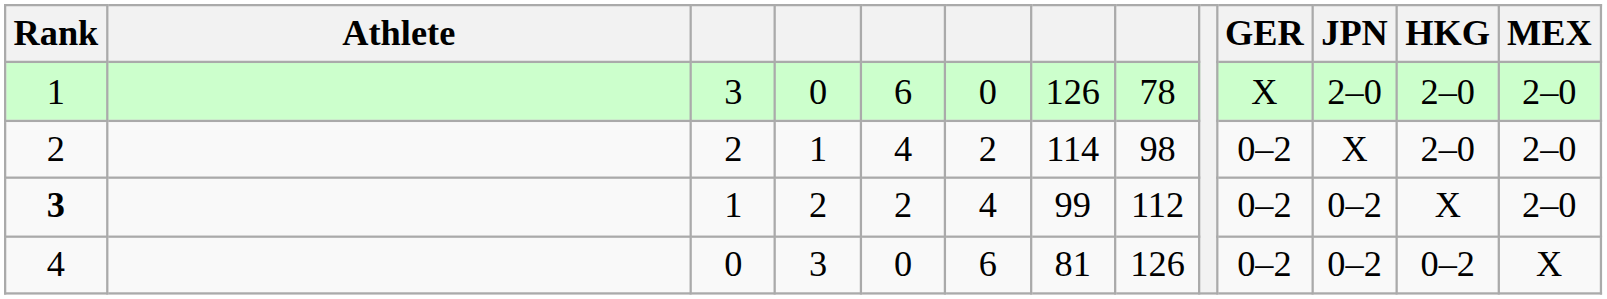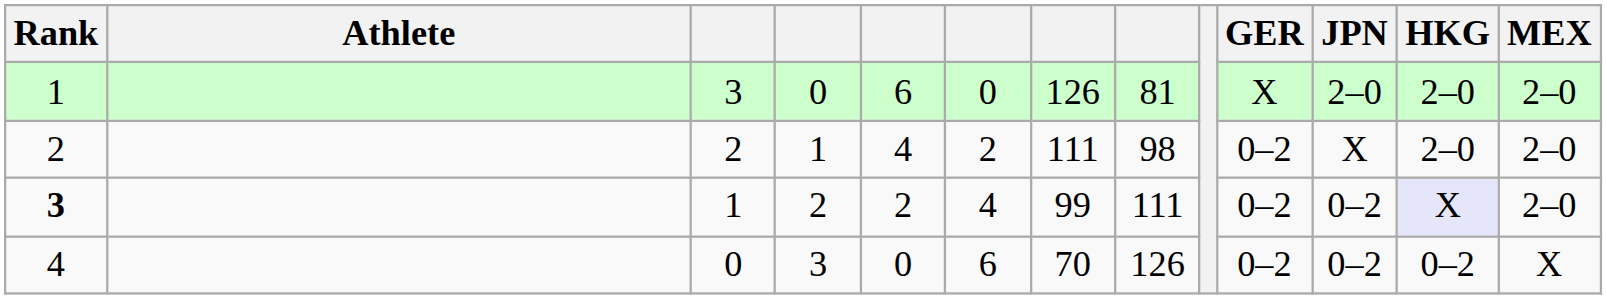(1158, 90) 78 -> (1158, 90) 81
(1073, 148) 114 -> (1073, 148) 111
(1158, 206) 112 -> (1158, 206) 111
(1448, 206) no background -> (1448, 206) lavender background
(1073, 263) 81 -> (1073, 263) 70
